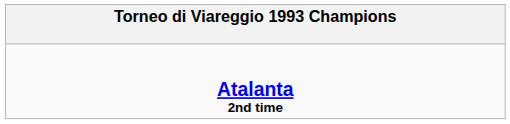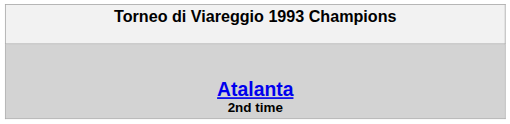(255, 96) no background -> (255, 96) lightgrey background
